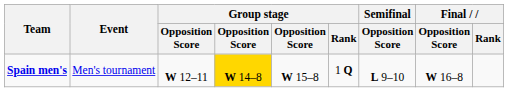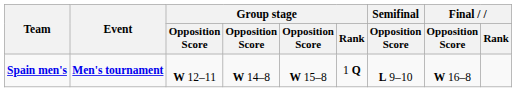(114, 70) normal -> (118, 70) bold
(243, 77) gold background -> (251, 77) no background
